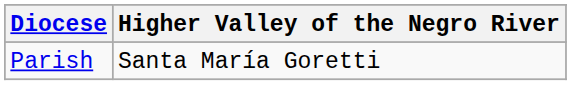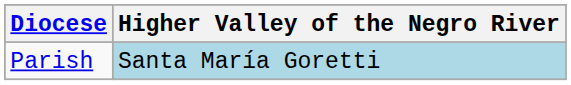(249, 61) no background -> (249, 61) lightblue background
